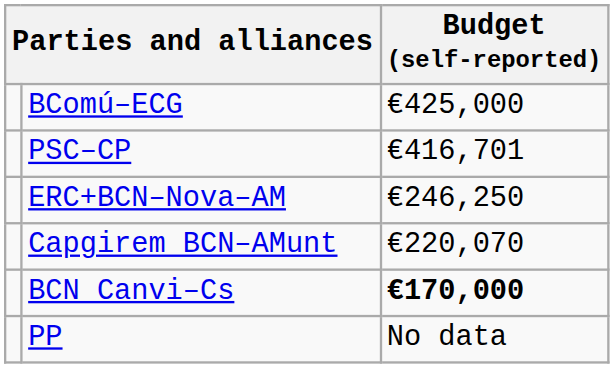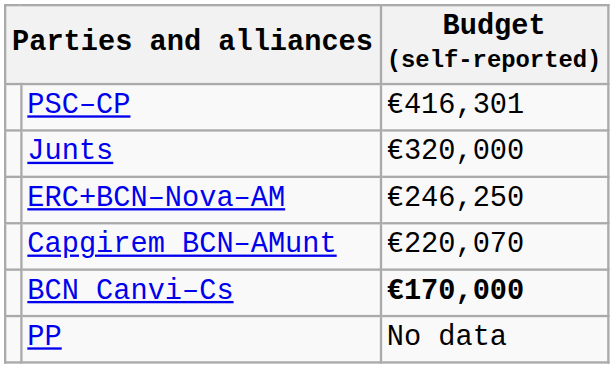- row: (105, 107)
(455, 154) €416,701 -> (455, 107) €416,301
+ row: (70, 154)
